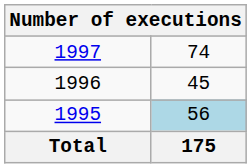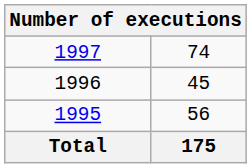(199, 115) lightblue background -> (199, 115) no background
